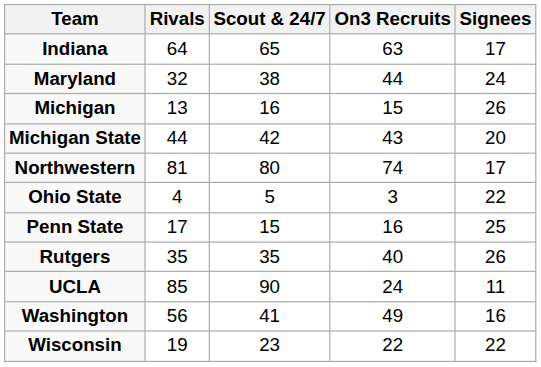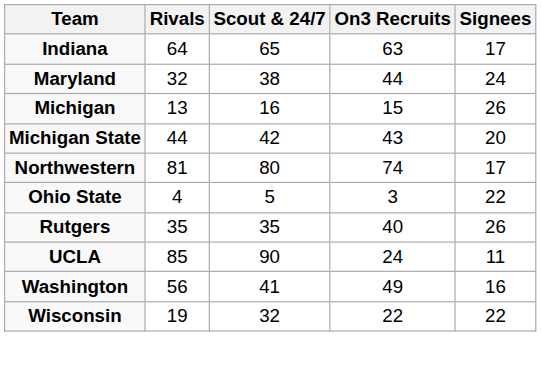- row: (75, 227)
(270, 345) 23 -> (270, 316) 32
